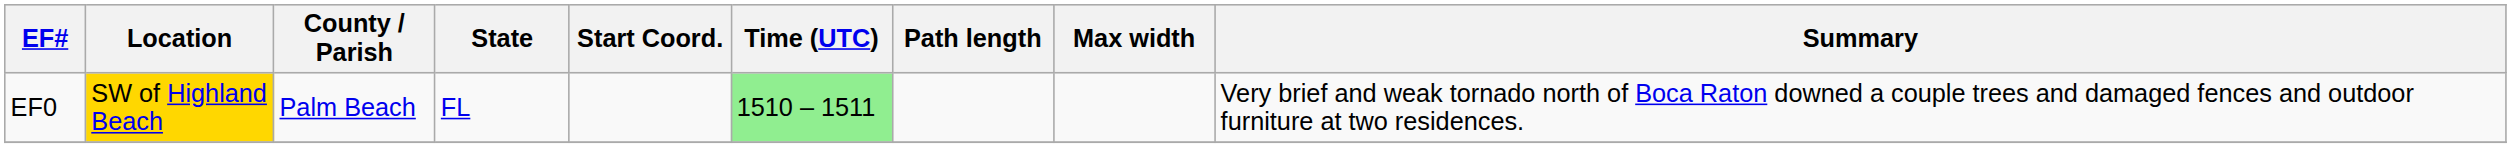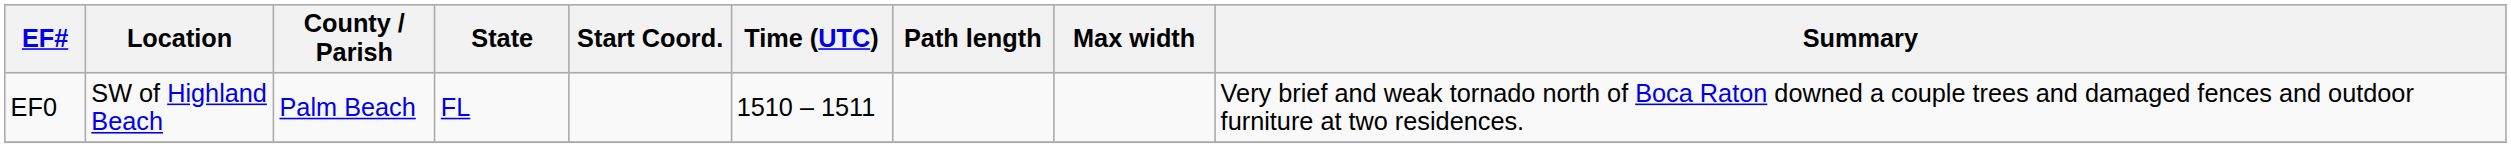(179, 107) gold background -> (179, 107) no background
(806, 107) lightgreen background -> (806, 107) no background
